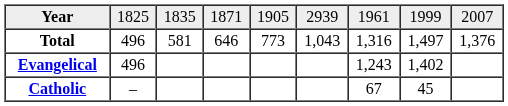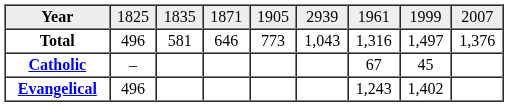rows swapped: (57, 88) <-> (57, 64)
